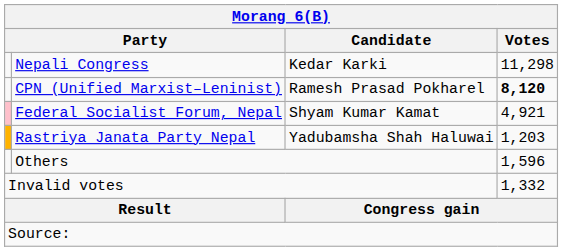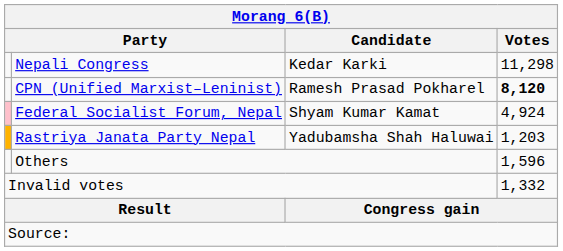(523, 113) 4,921 -> (523, 113) 4,924
